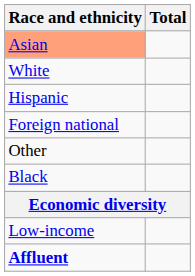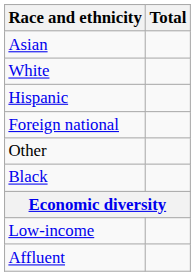(28, 44) lightsalmon background -> (28, 44) no background
(38, 257) bold -> (37, 257) normal
